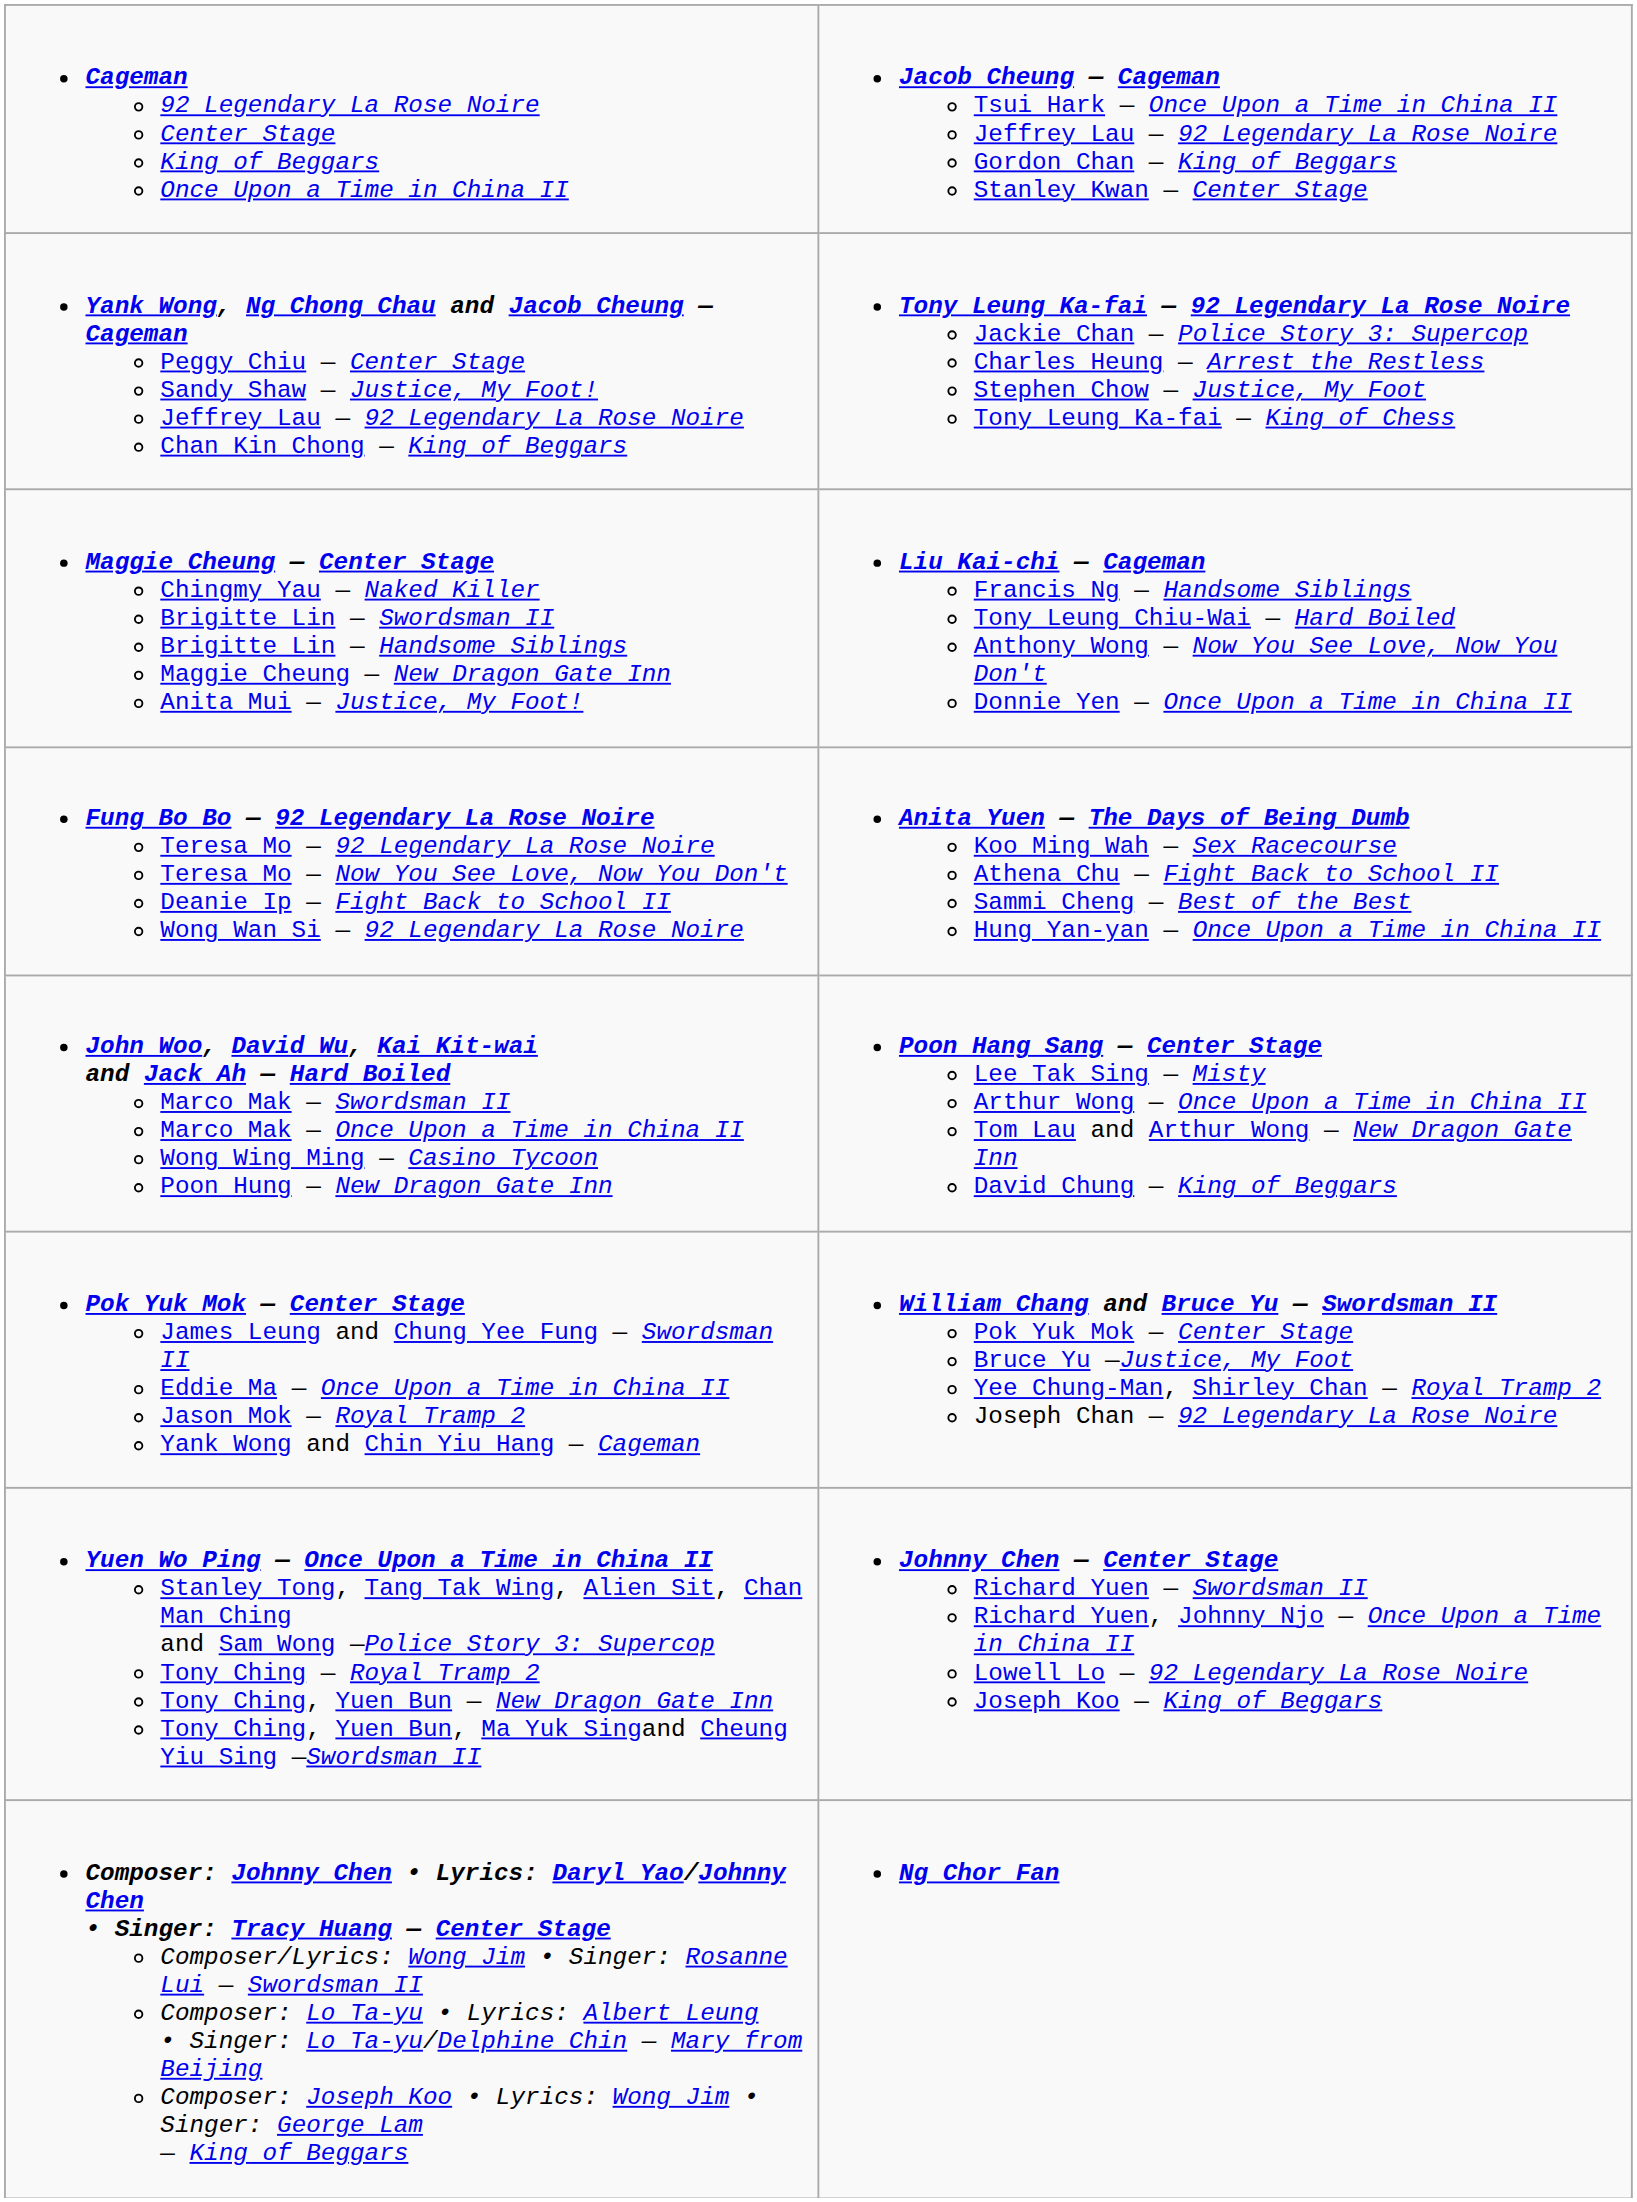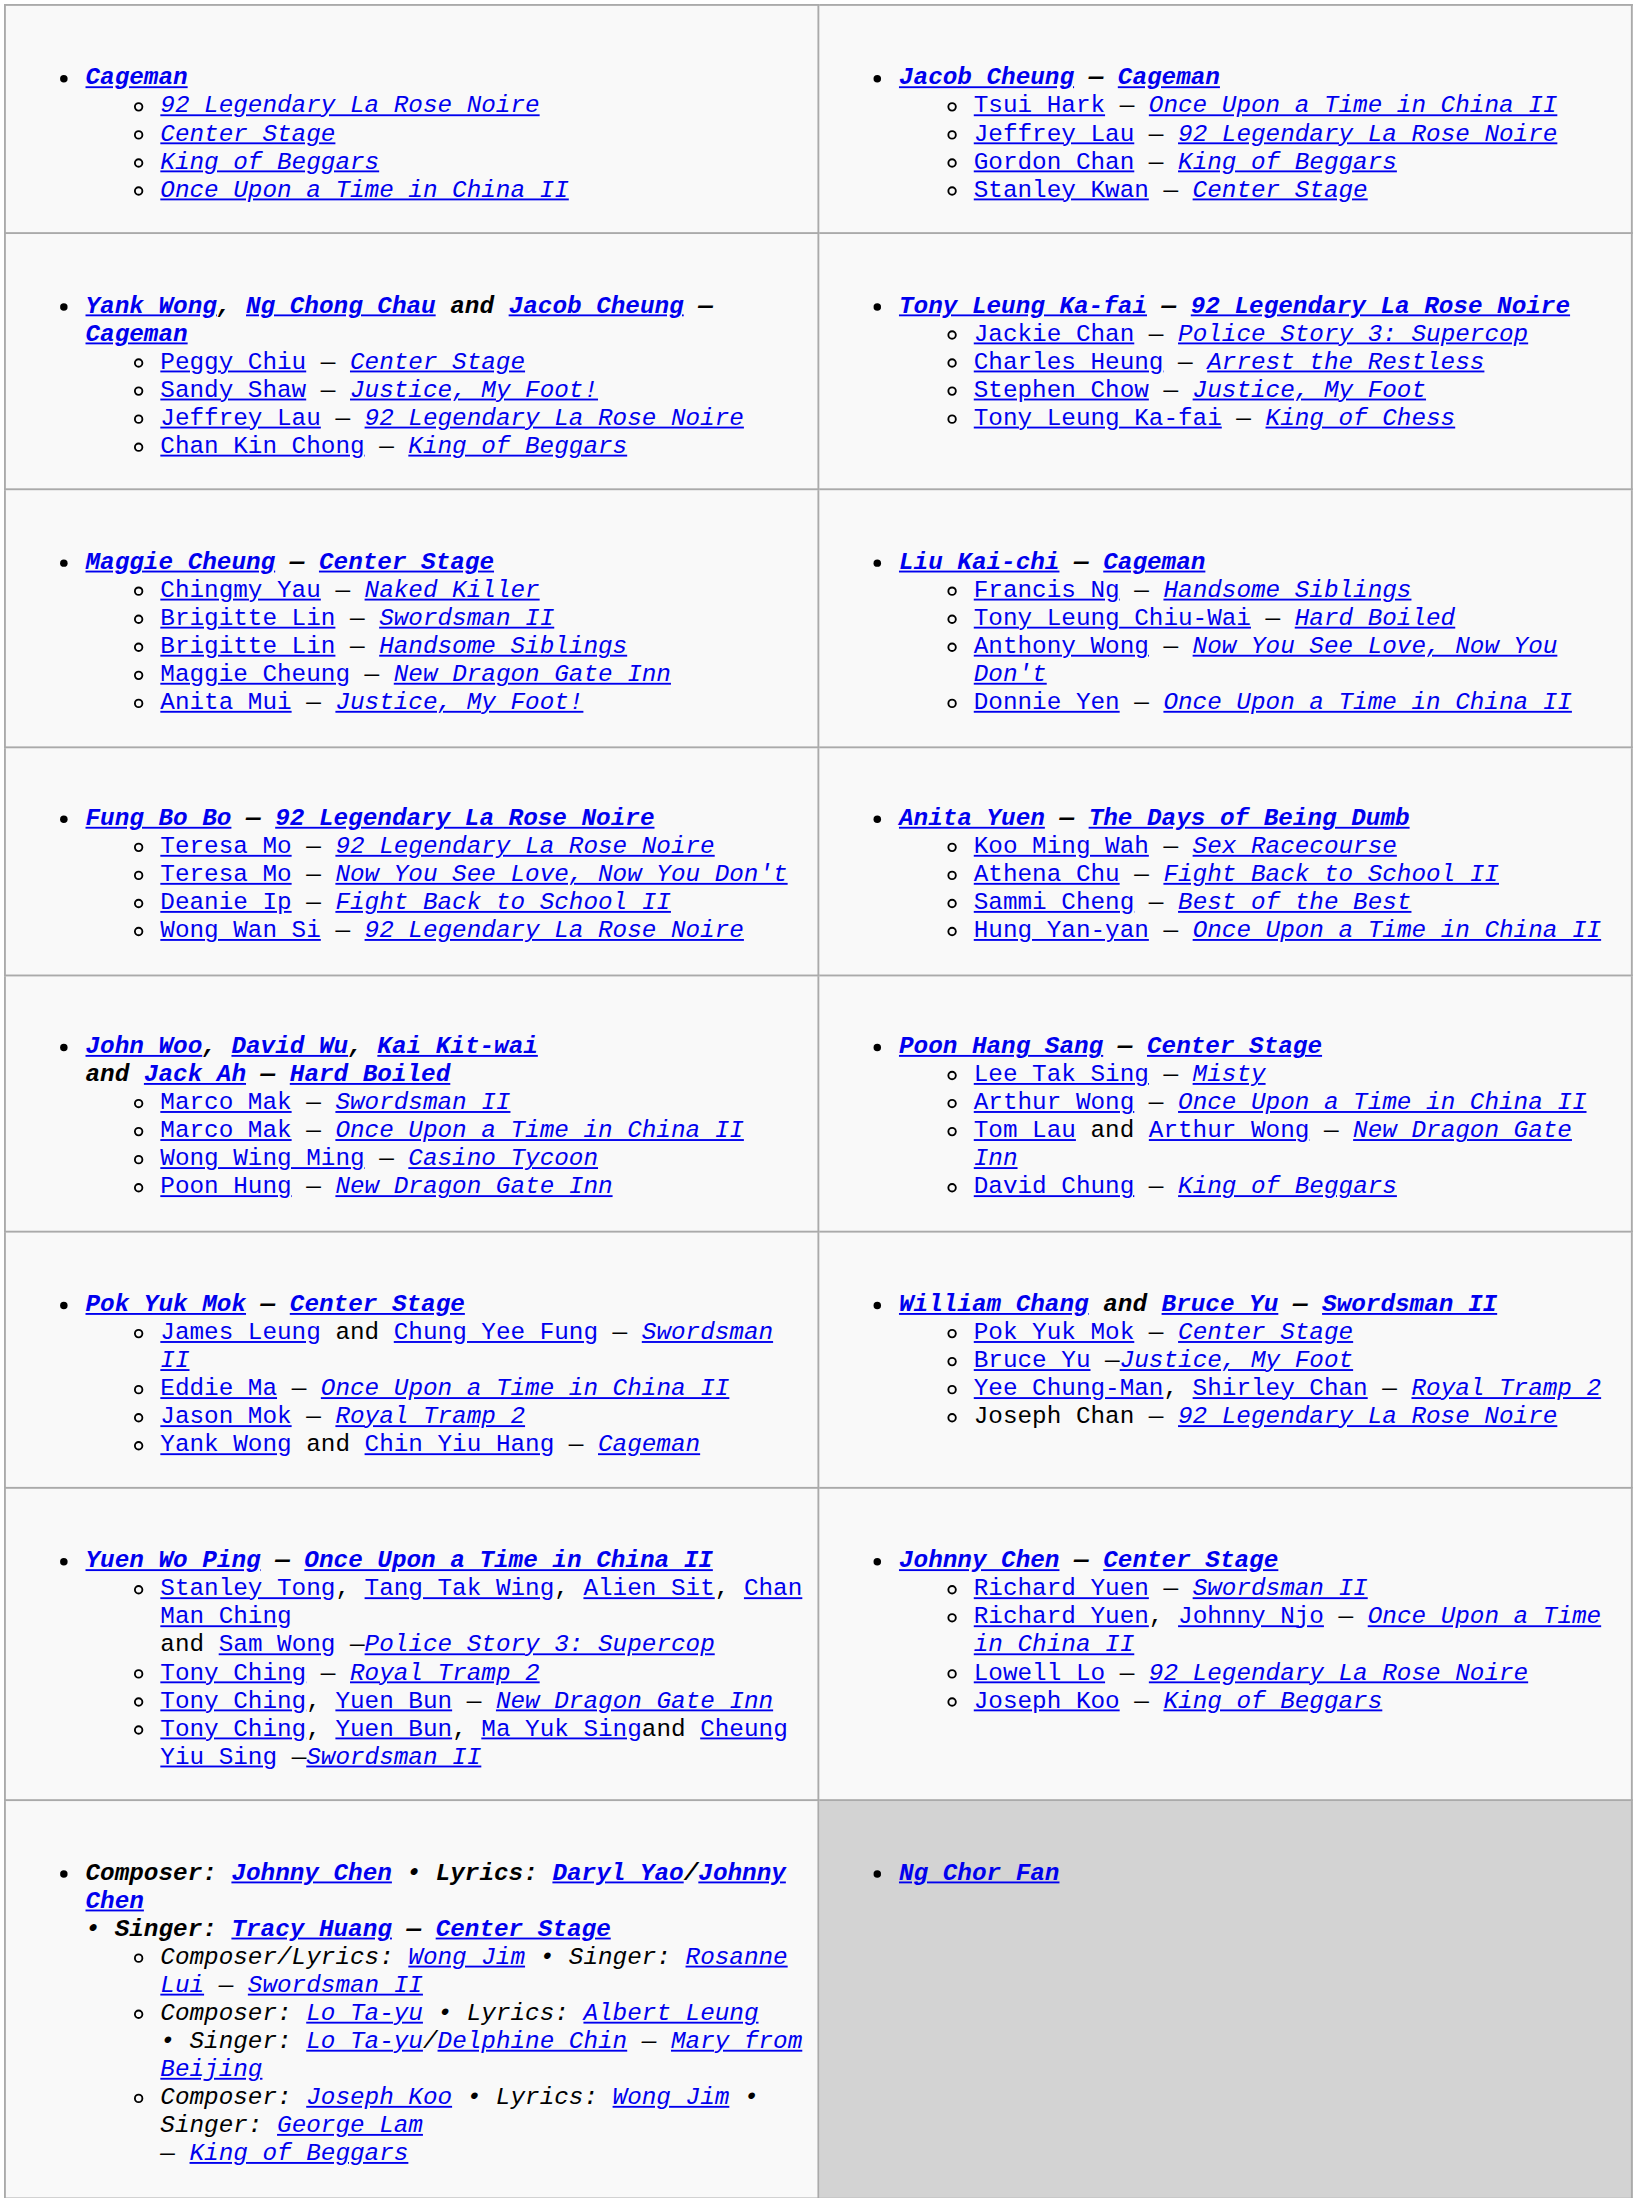(1225, 1873) no background -> (1225, 1873) lightgrey background
